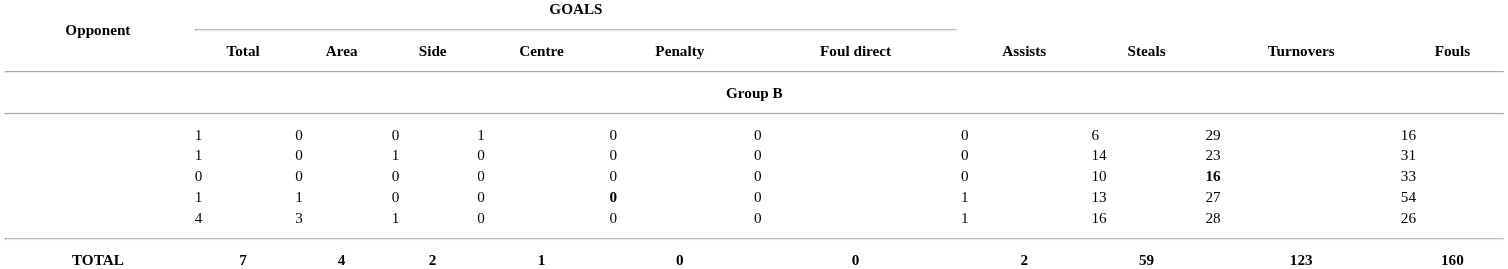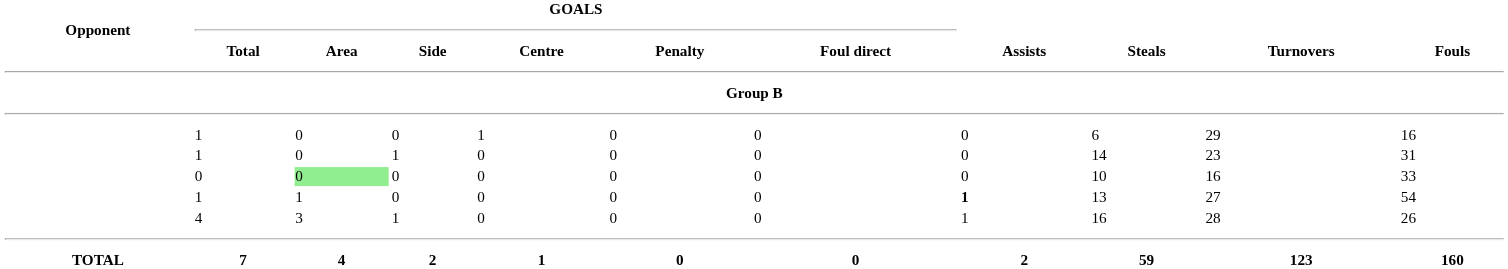(299, 176) no background -> (299, 176) lightgreen background
(1213, 176) bold -> (1213, 176) normal
(613, 197) bold -> (613, 197) normal
(965, 197) normal -> (965, 197) bold
